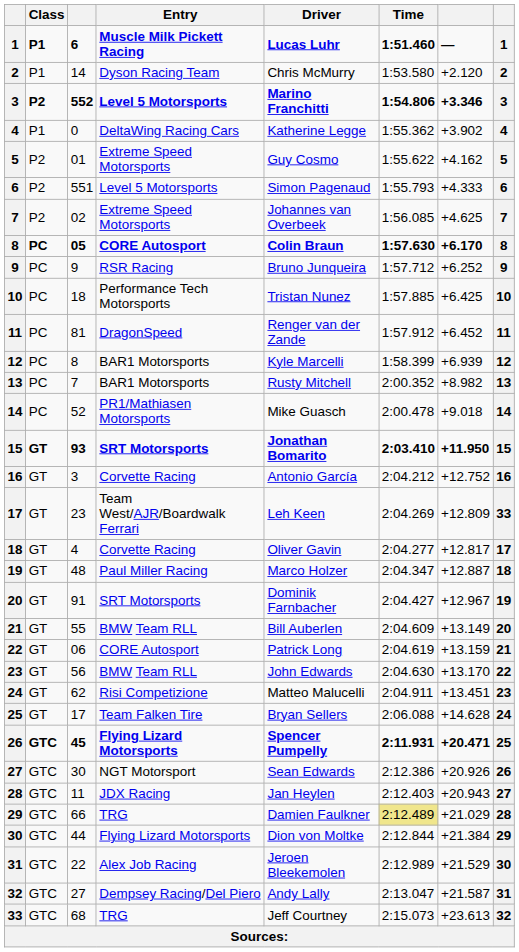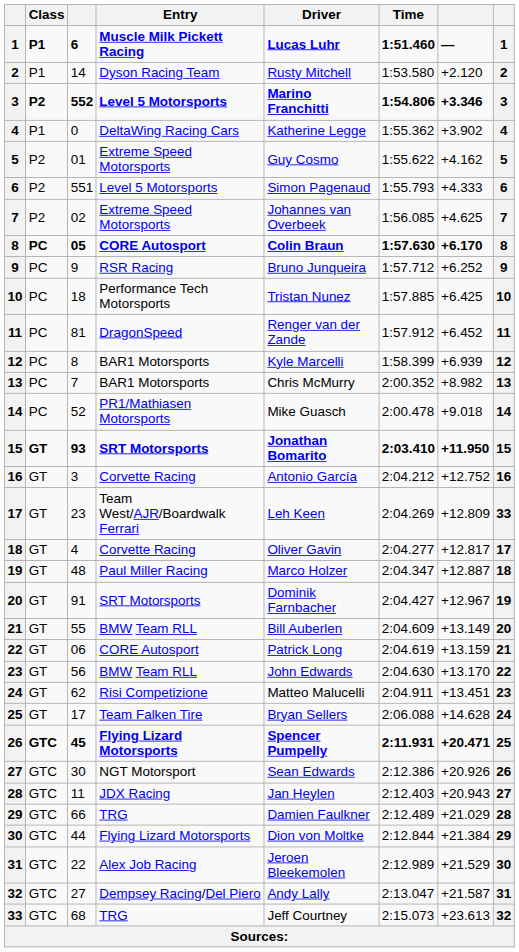(311, 72) Chris McMurry -> (309, 72) Rusty Mitchell
(309, 382) Rusty Mitchell -> (311, 382) Chris McMurry
(408, 814) khaki background -> (408, 814) no background
